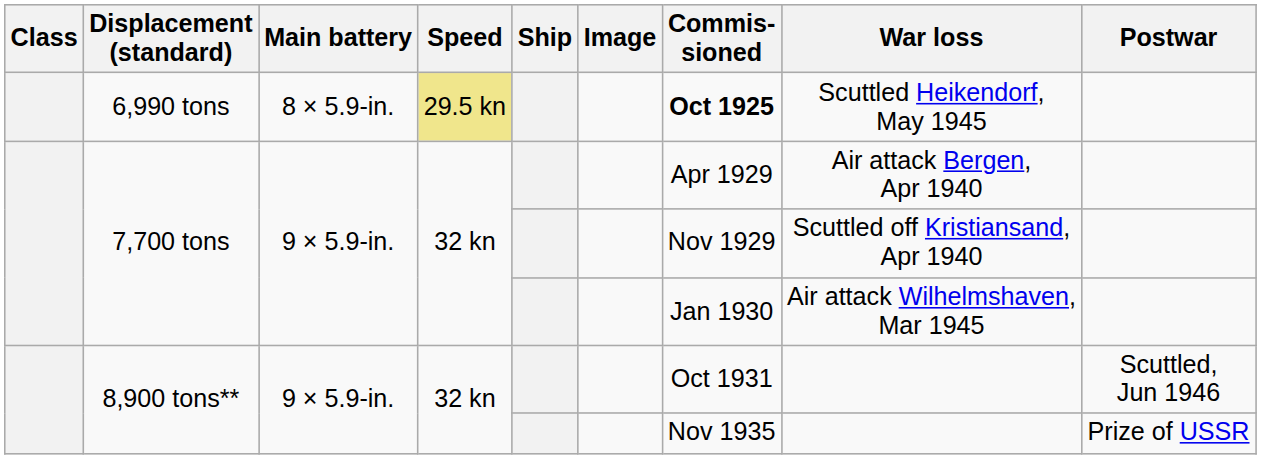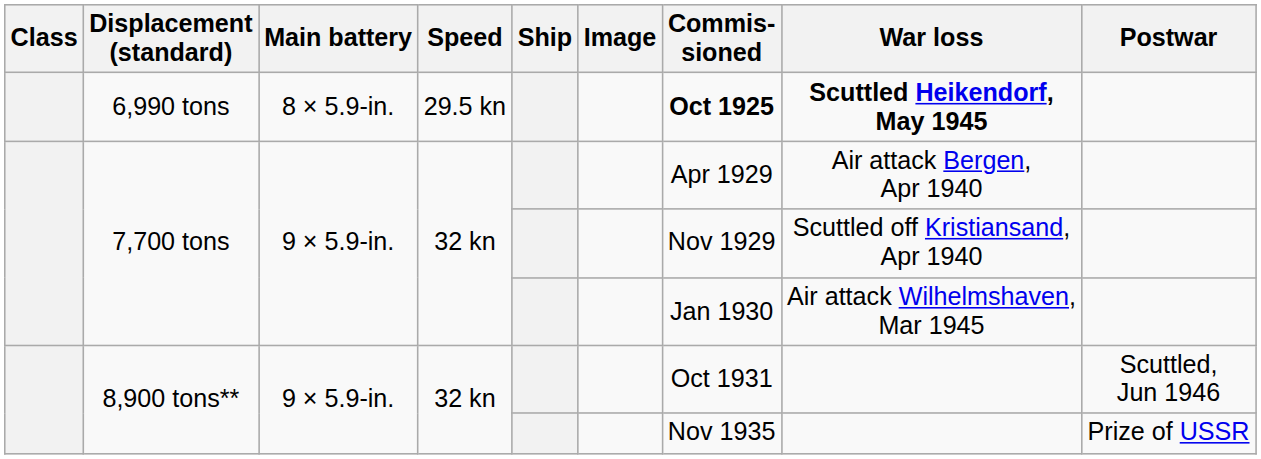(465, 106) khaki background -> (465, 106) no background
(931, 106) normal -> (931, 106) bold
